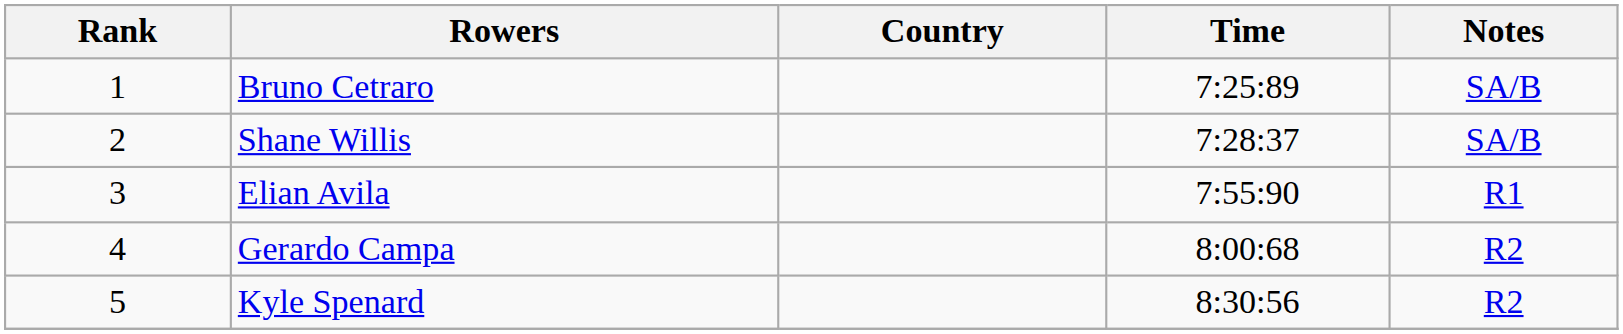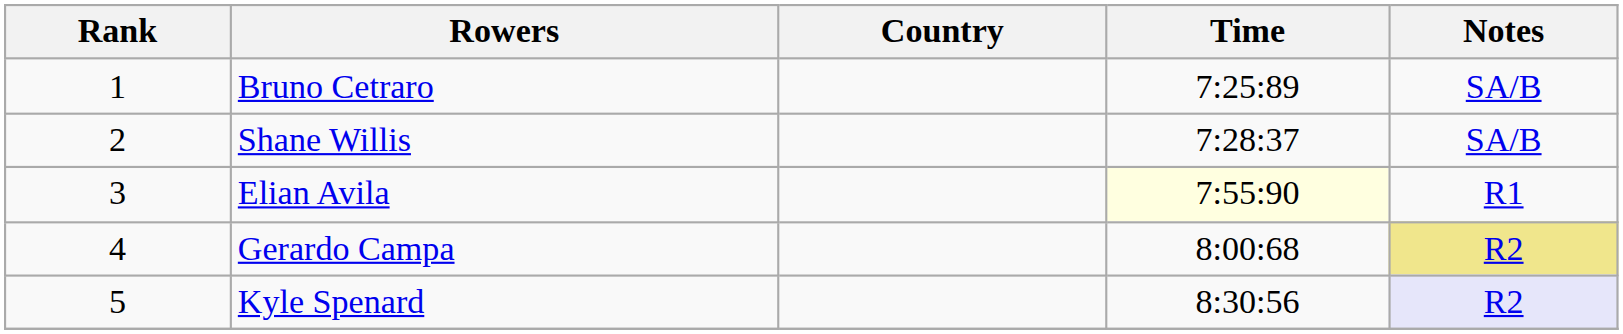(1248, 193) no background -> (1248, 193) lightyellow background
(1504, 247) no background -> (1504, 247) khaki background
(1504, 301) no background -> (1504, 301) lavender background
